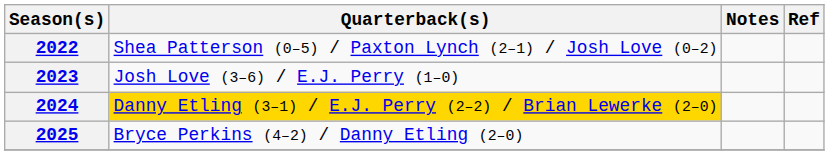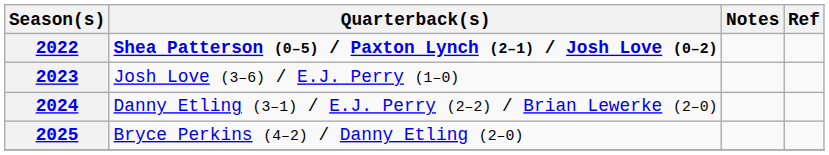(416, 48) normal -> (416, 48) bold
(416, 106) gold background -> (416, 106) no background
